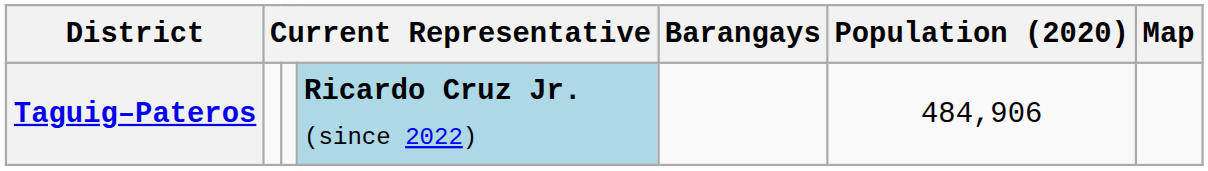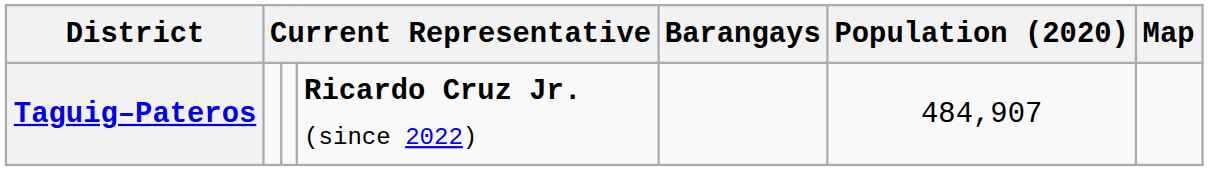(443, 112) lightblue background -> (443, 112) no background
(982, 113) 484,906 -> (982, 113) 484,907
